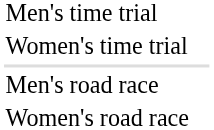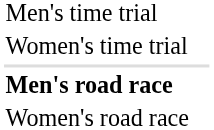(82, 85) normal -> (89, 85) bold
